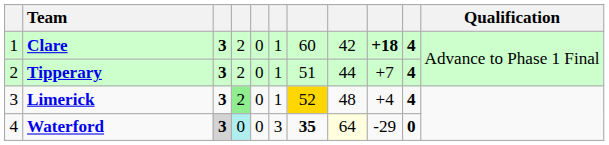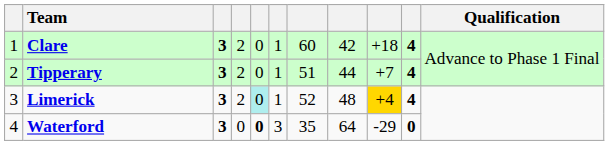(385, 45) bold -> (385, 45) normal
(241, 99) lightgreen background -> (241, 99) no background
(259, 99) no background -> (259, 99) paleturquoise background
(307, 99) gold background -> (307, 99) no background
(385, 99) no background -> (385, 99) gold background
(222, 126) lightgrey background -> (222, 126) no background
(241, 126) paleturquoise background -> (241, 126) no background
(259, 126) normal -> (259, 126) bold
(307, 126) bold -> (307, 126) normal
(347, 126) lightyellow background -> (347, 126) no background
